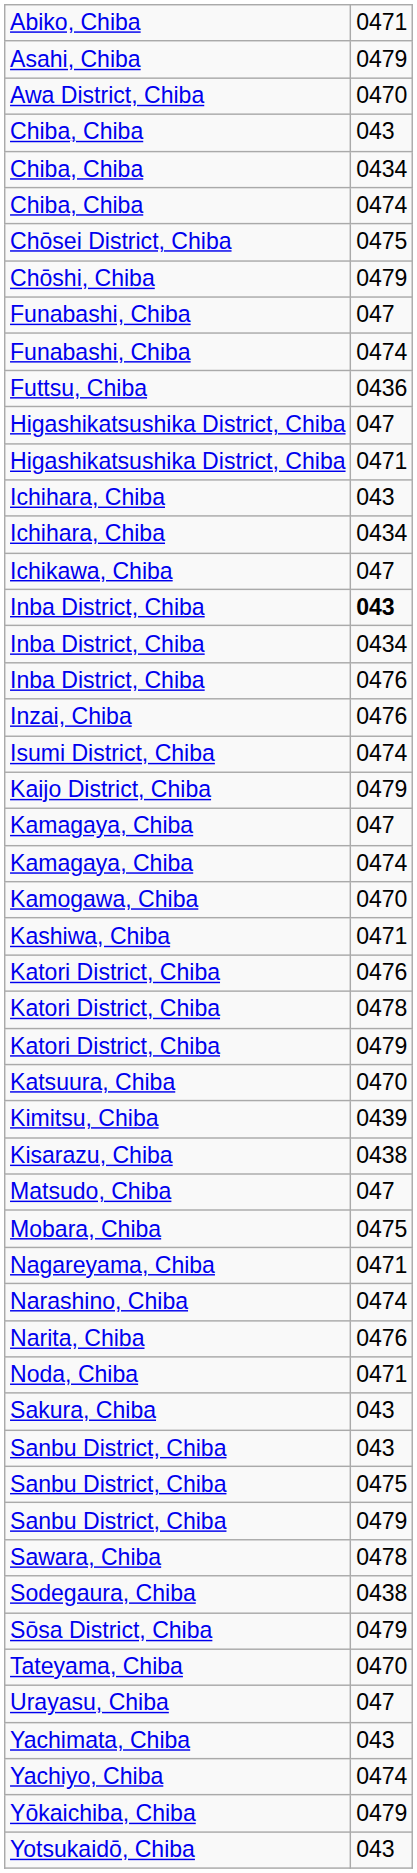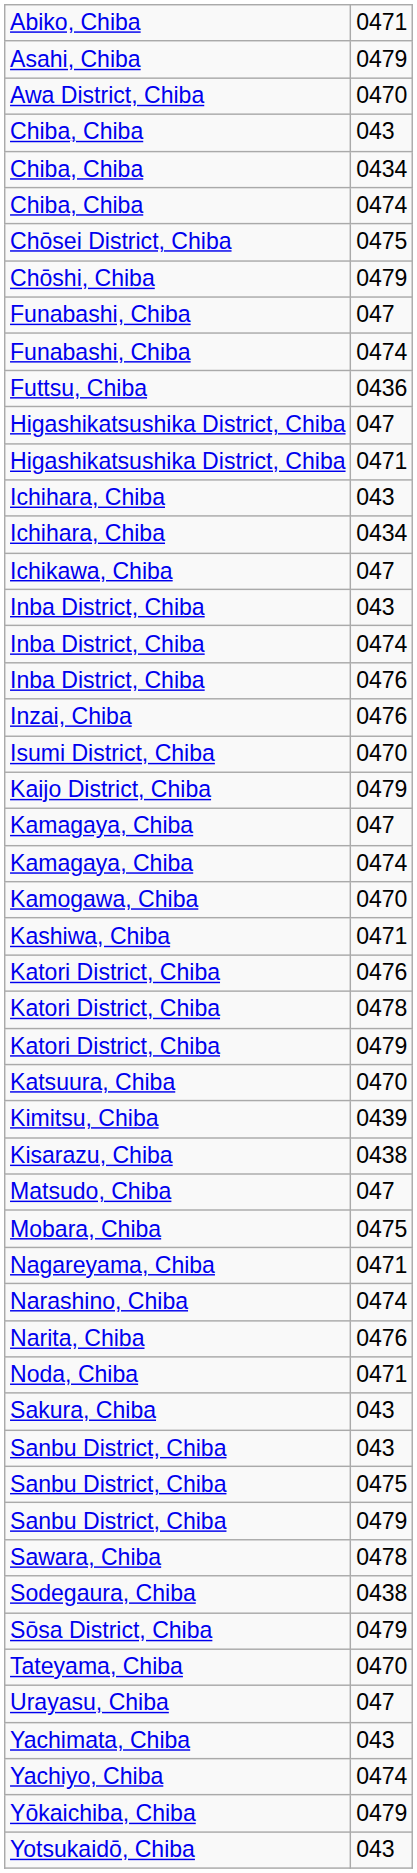(375, 607) bold -> (375, 607) normal
(382, 643) 0434 -> (382, 643) 0474
(382, 753) 0474 -> (382, 753) 0470
